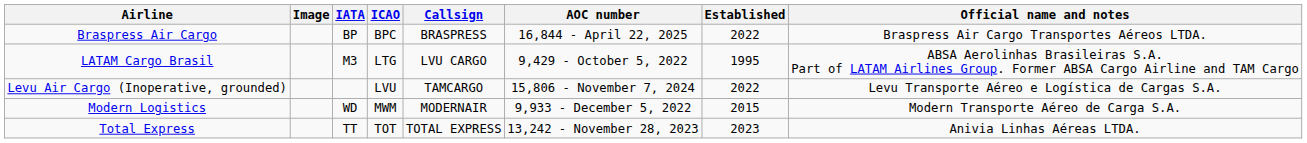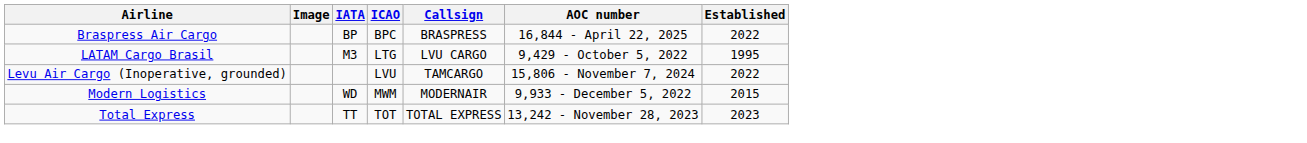- column: (1045, 14)
